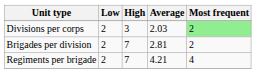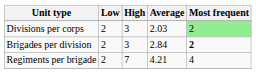(127, 44) 7 -> (127, 44) 3
(158, 44) 2.81 -> (158, 44) 2.84
(191, 44) normal -> (191, 44) bold
